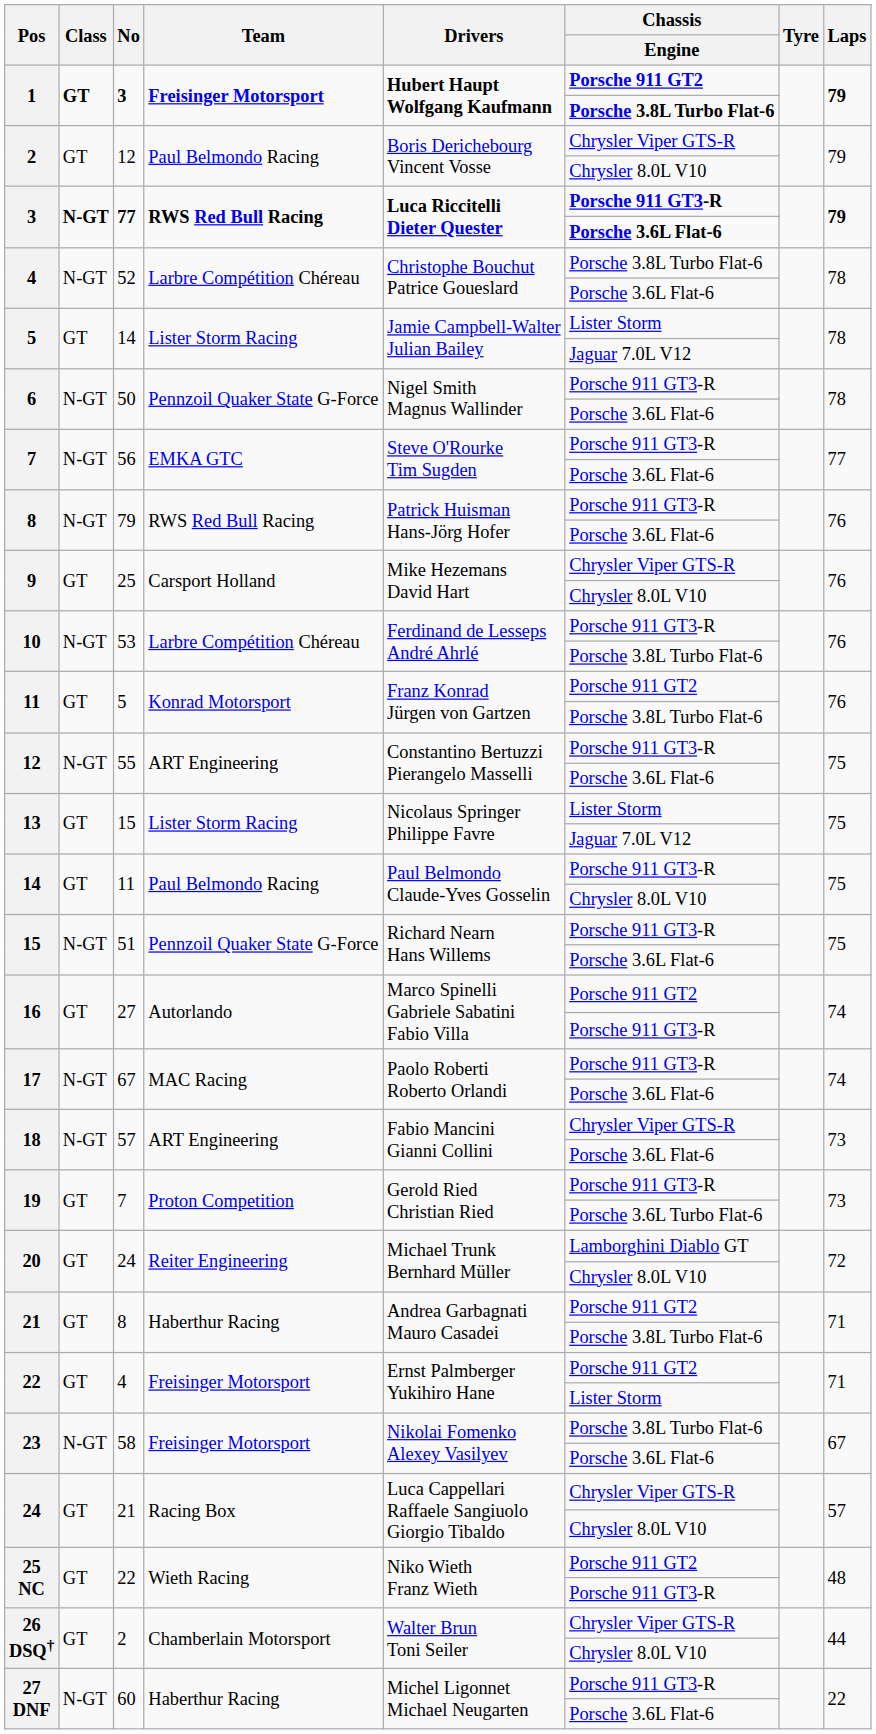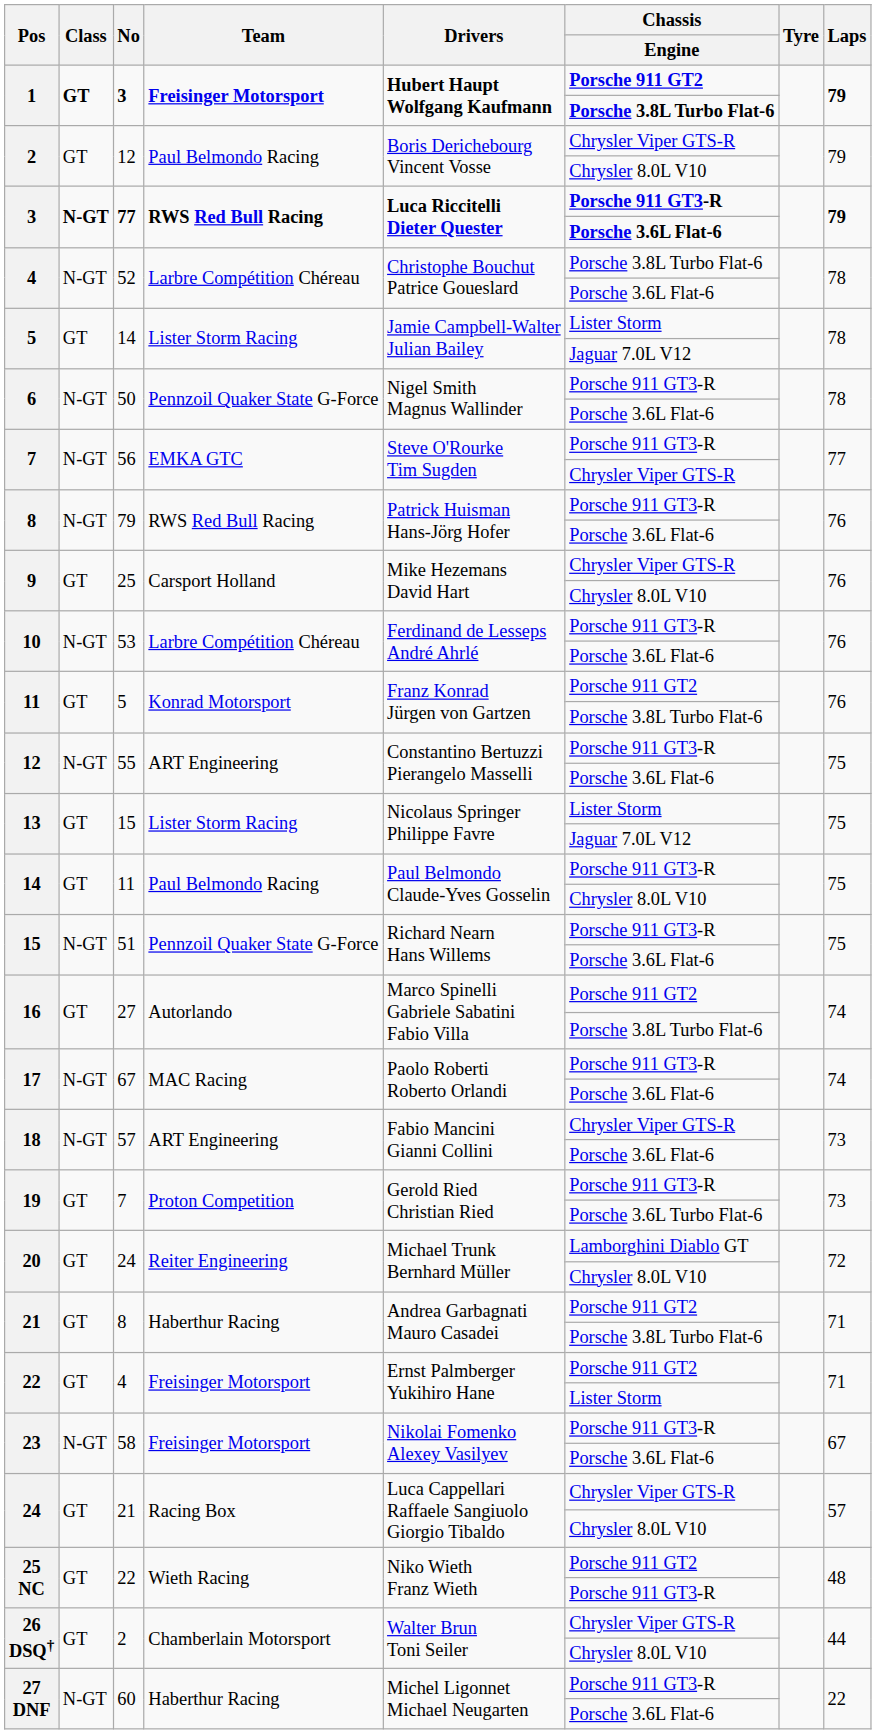(642, 474) Porsche 3.6L Flat-6 -> (652, 474) Chrysler Viper GTS-R
(666, 656) Porsche 3.8L Turbo Flat-6 -> (642, 656) Porsche 3.6L Flat-6
(642, 1030) Porsche 911 GT3-R -> (666, 1030) Porsche 3.8L Turbo Flat-6
(666, 1428) Porsche 3.8L Turbo Flat-6 -> (642, 1428) Porsche 911 GT3-R
